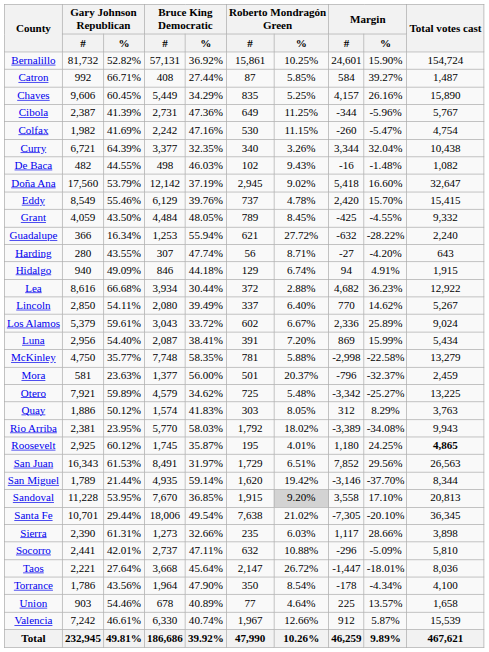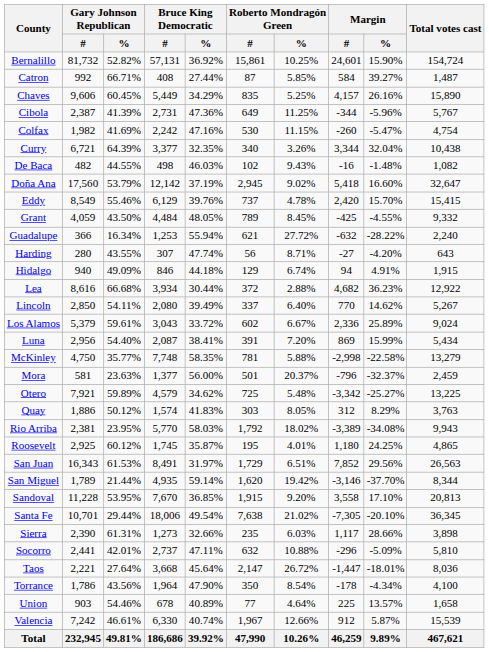(445, 445) bold -> (445, 445) normal
(301, 498) lightgrey background -> (301, 498) no background
